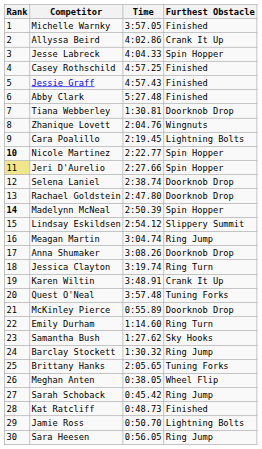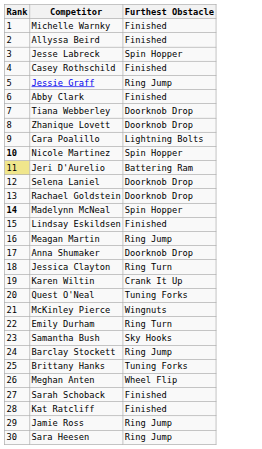- column: (143, 11)
(195, 40) Crank It Up -> (146, 40) Finished
(187, 82) Finished -> (148, 82) Ring Jump
(187, 125) Wingnuts -> (159, 125) Doorknob Drop
(195, 168) Spin Hopper -> (159, 168) Battering Ram
(205, 224) Slippery Summit -> (146, 224) Finished
(200, 310) Doorknob Drop -> (146, 310) Wingnuts
(189, 395) Ring Jump -> (146, 395) Finished
(205, 423) Lightning Bolts -> (148, 423) Ring Jump
